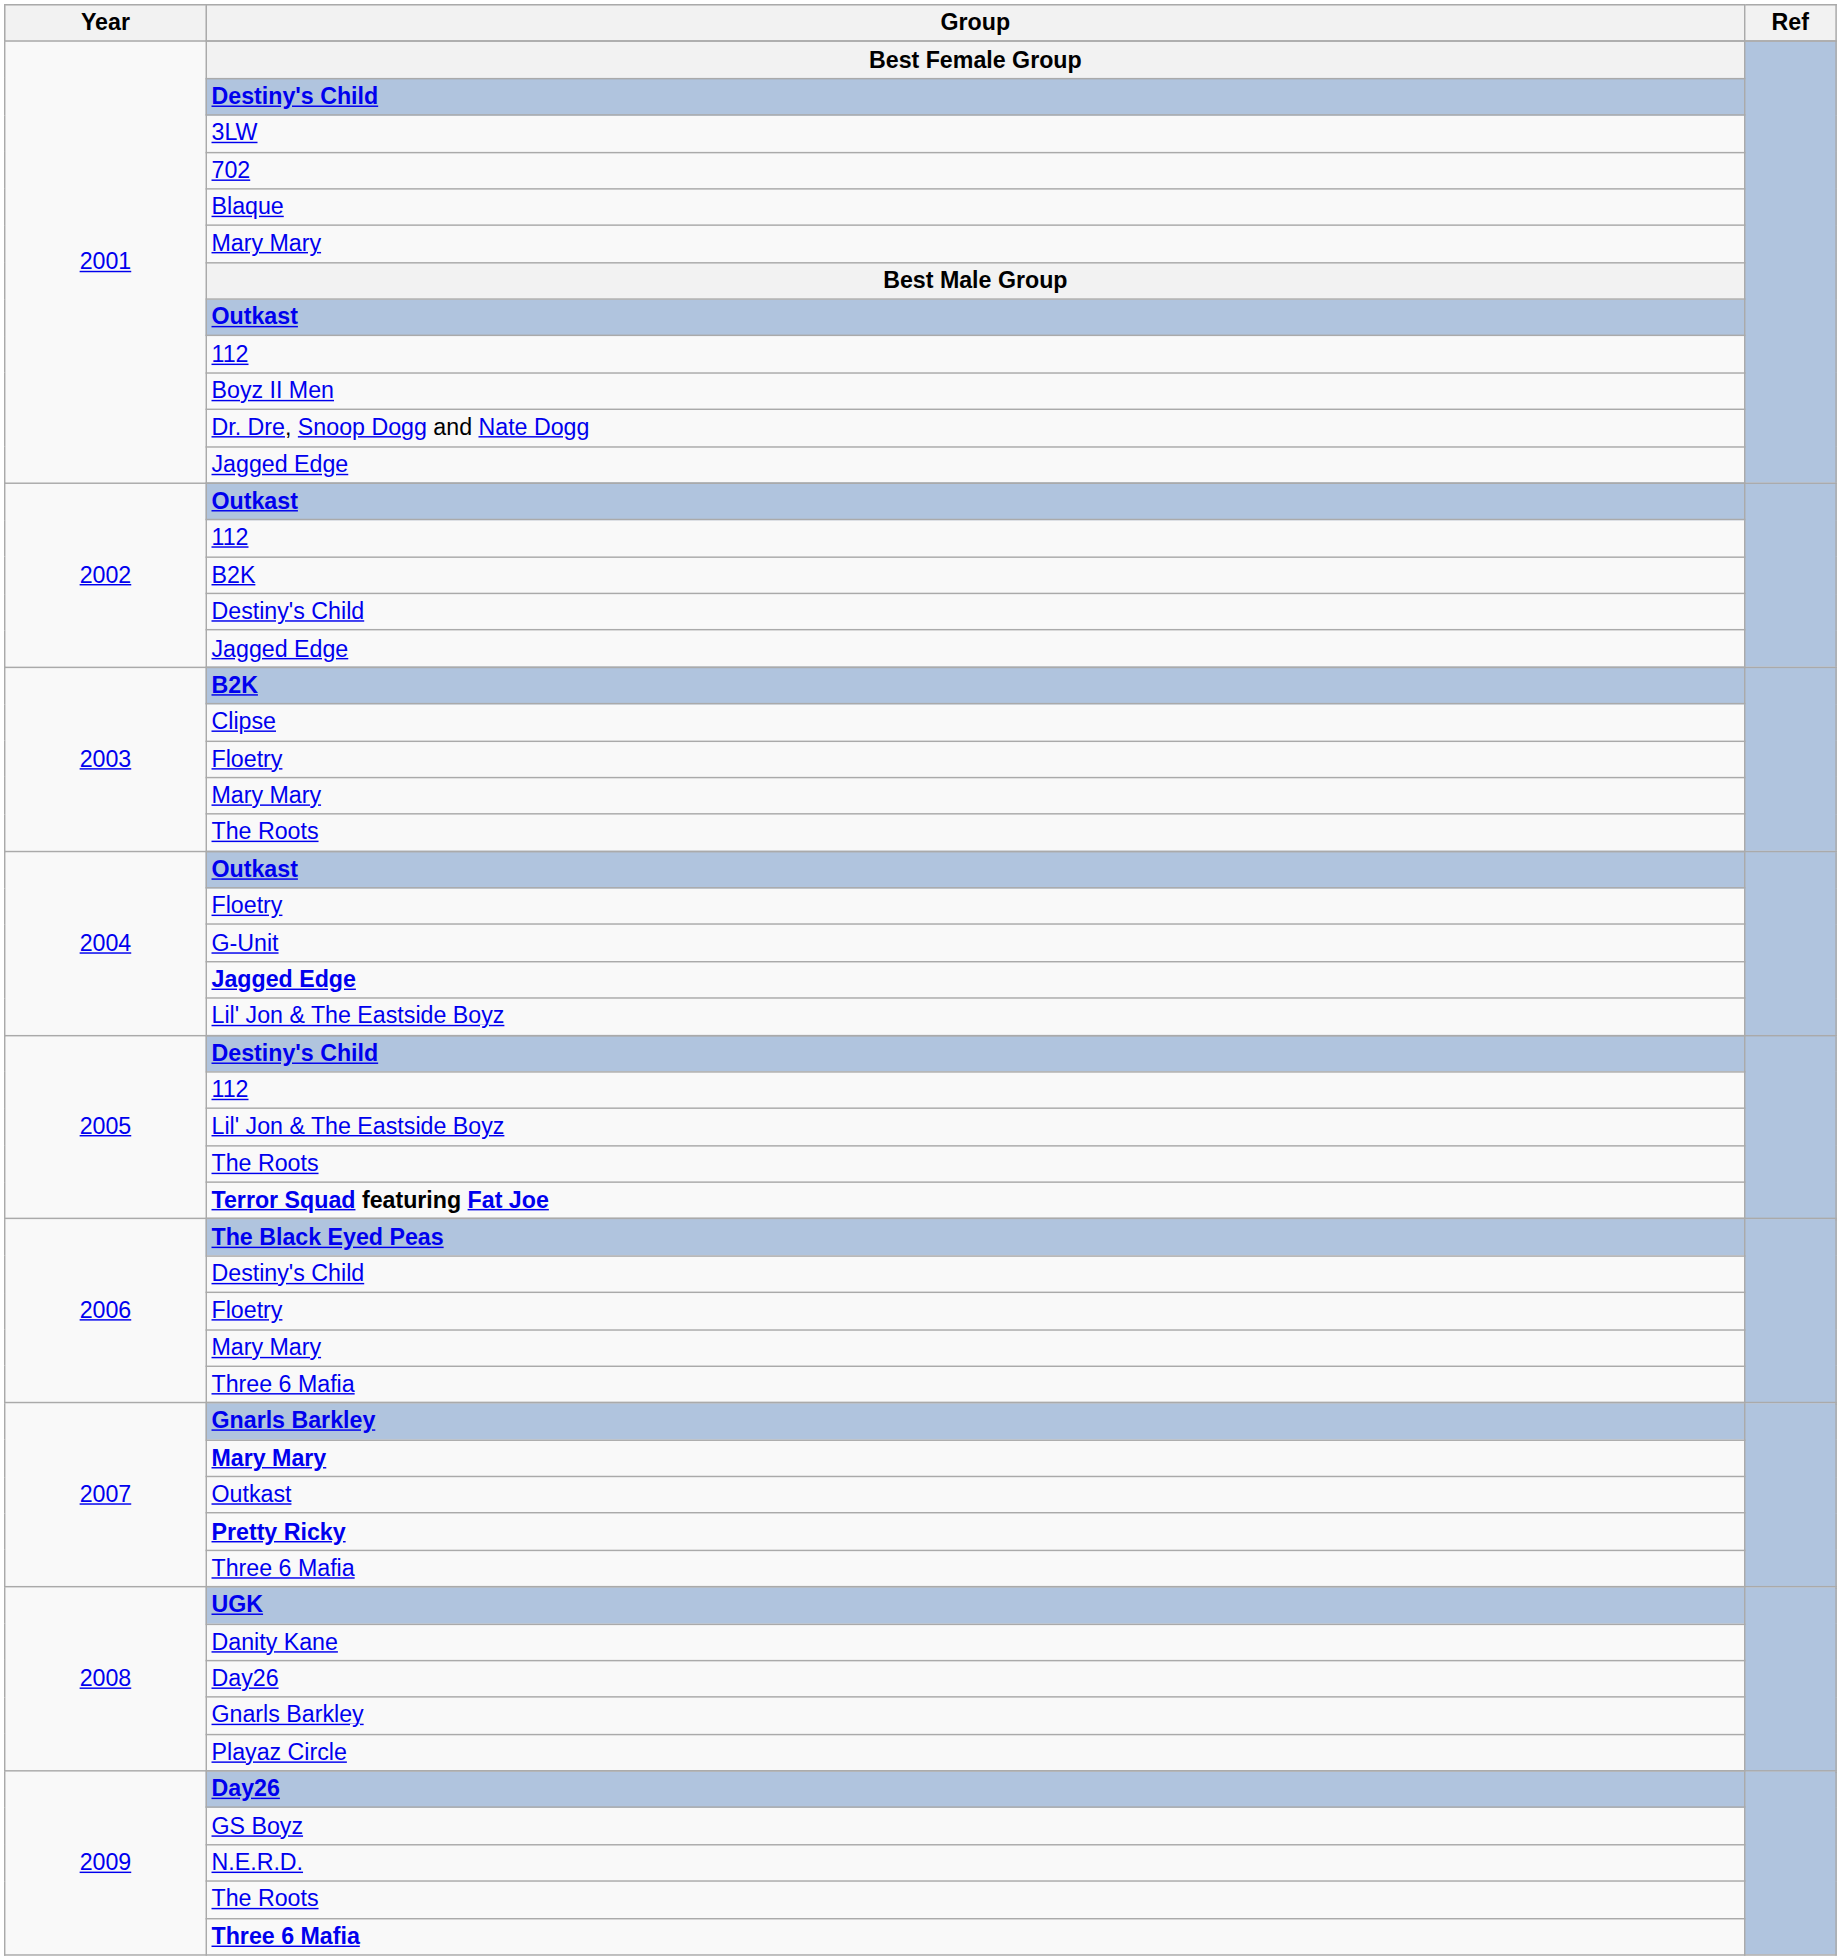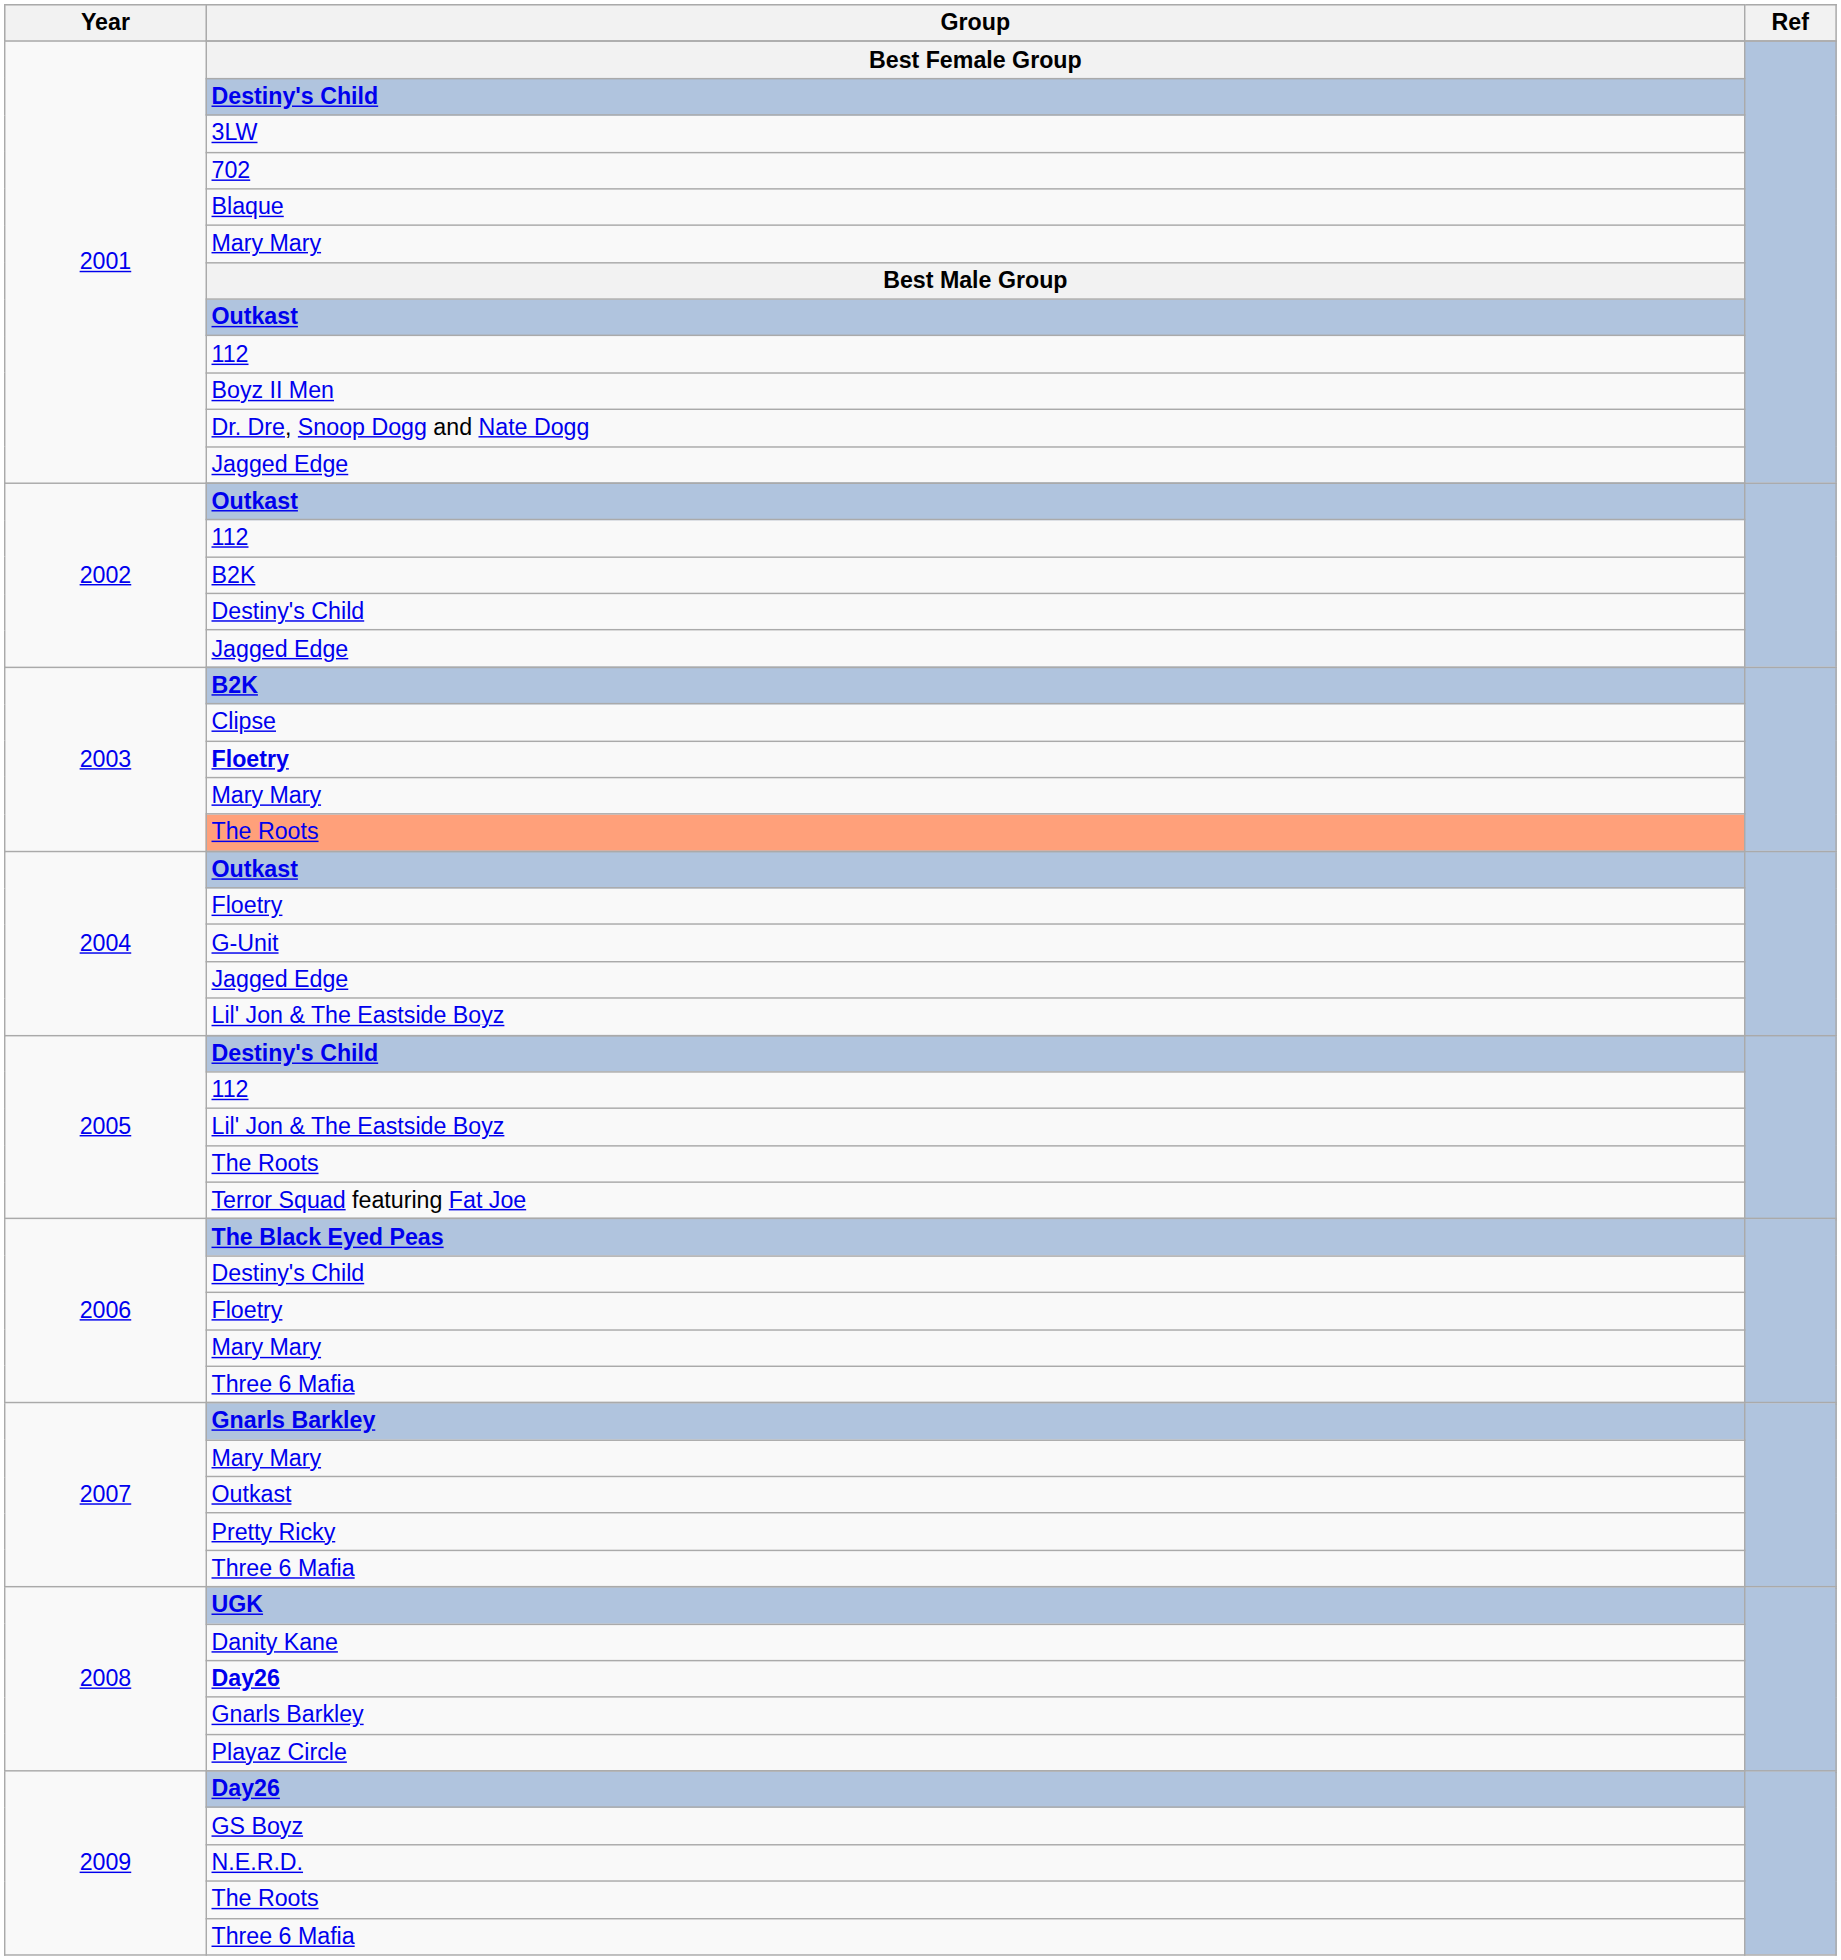(247, 758) normal -> (250, 758) bold
(265, 832) no background -> (265, 832) lightsalmon background
(284, 979) bold -> (280, 979) normal
(380, 1200) bold -> (369, 1200) normal
(269, 1457) bold -> (266, 1457) normal
(279, 1531) bold -> (273, 1531) normal
(245, 1678) normal -> (246, 1678) bold
(286, 1936) bold -> (283, 1936) normal
